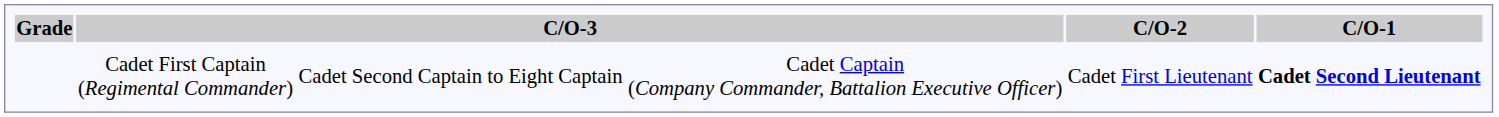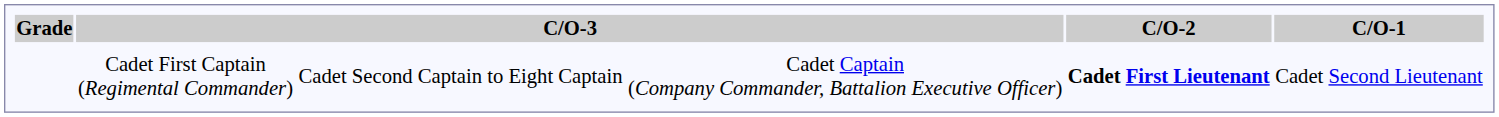(1160, 75) normal -> (1169, 75) bold
(1369, 75) bold -> (1379, 75) normal
